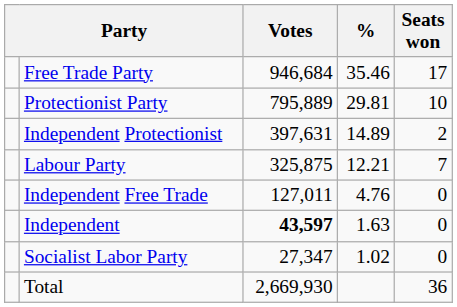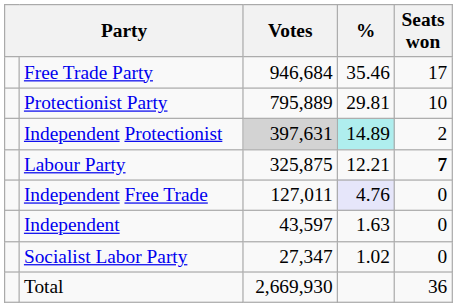(301, 133) no background -> (301, 133) lightgrey background
(368, 133) no background -> (368, 133) paleturquoise background
(442, 164) normal -> (442, 164) bold
(373, 195) no background -> (373, 195) lavender background
(306, 225) bold -> (306, 225) normal
